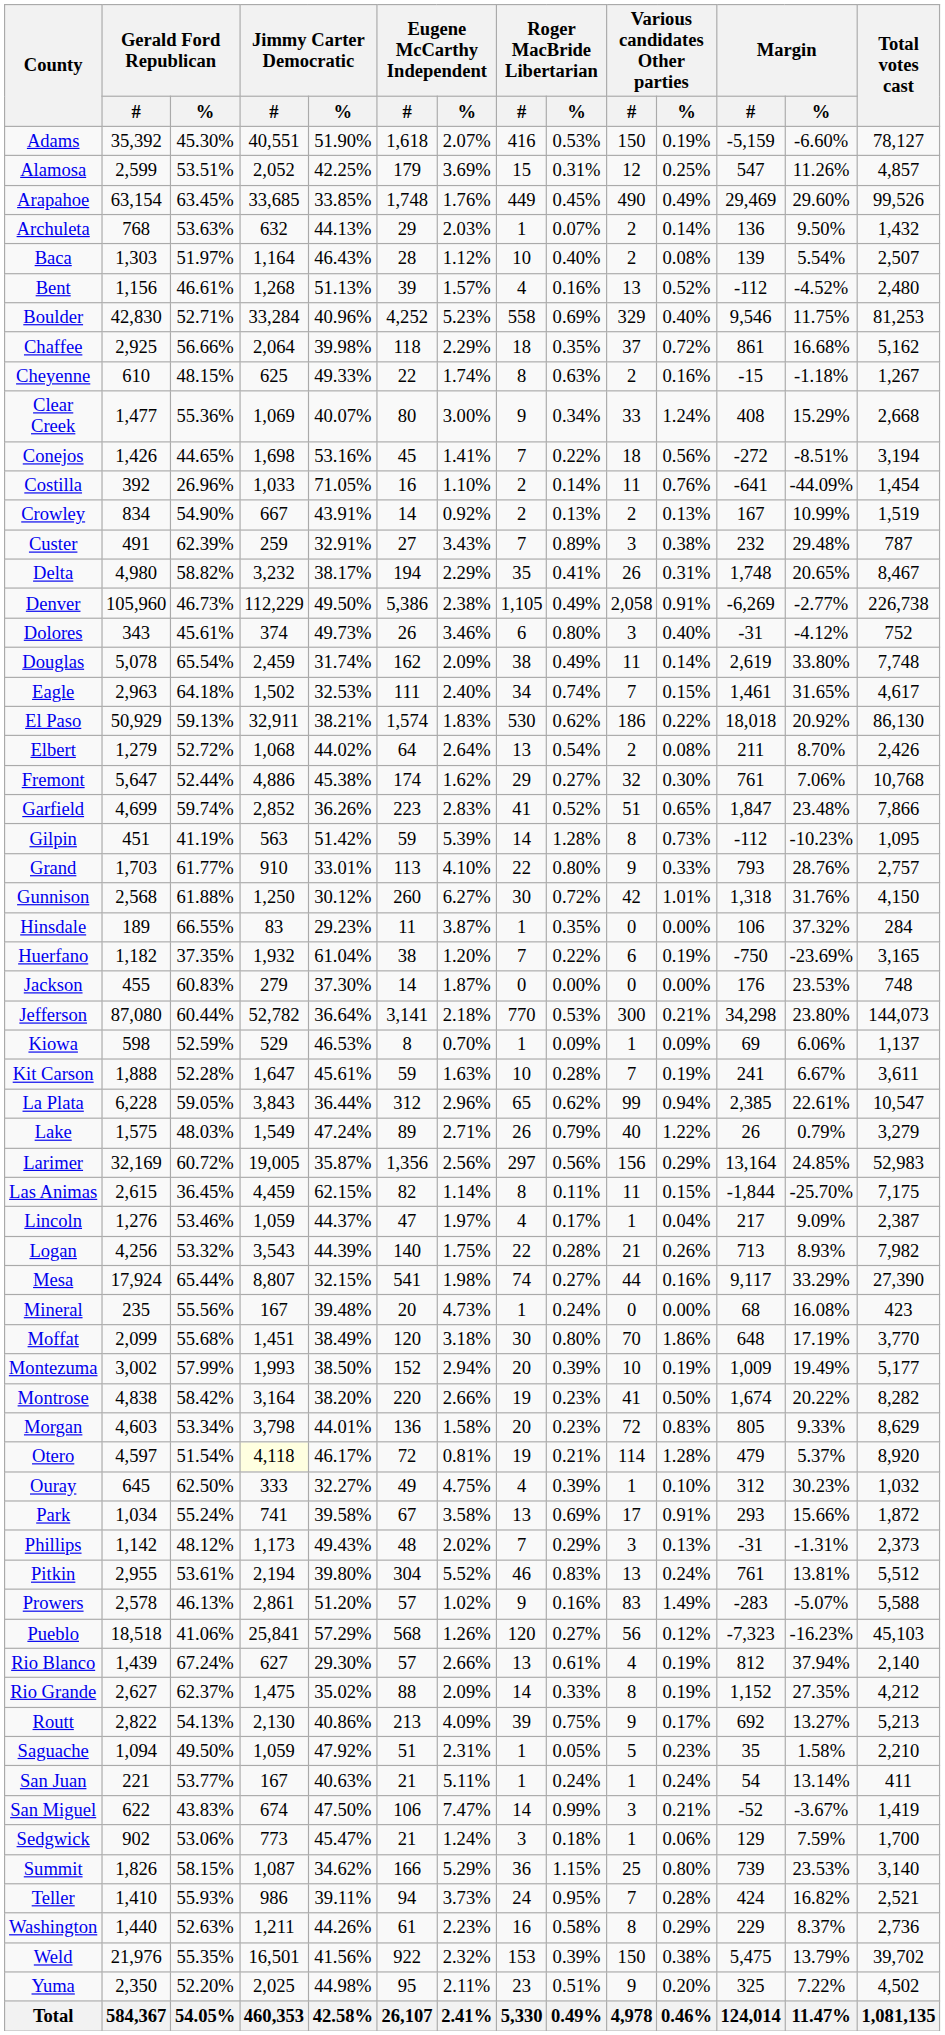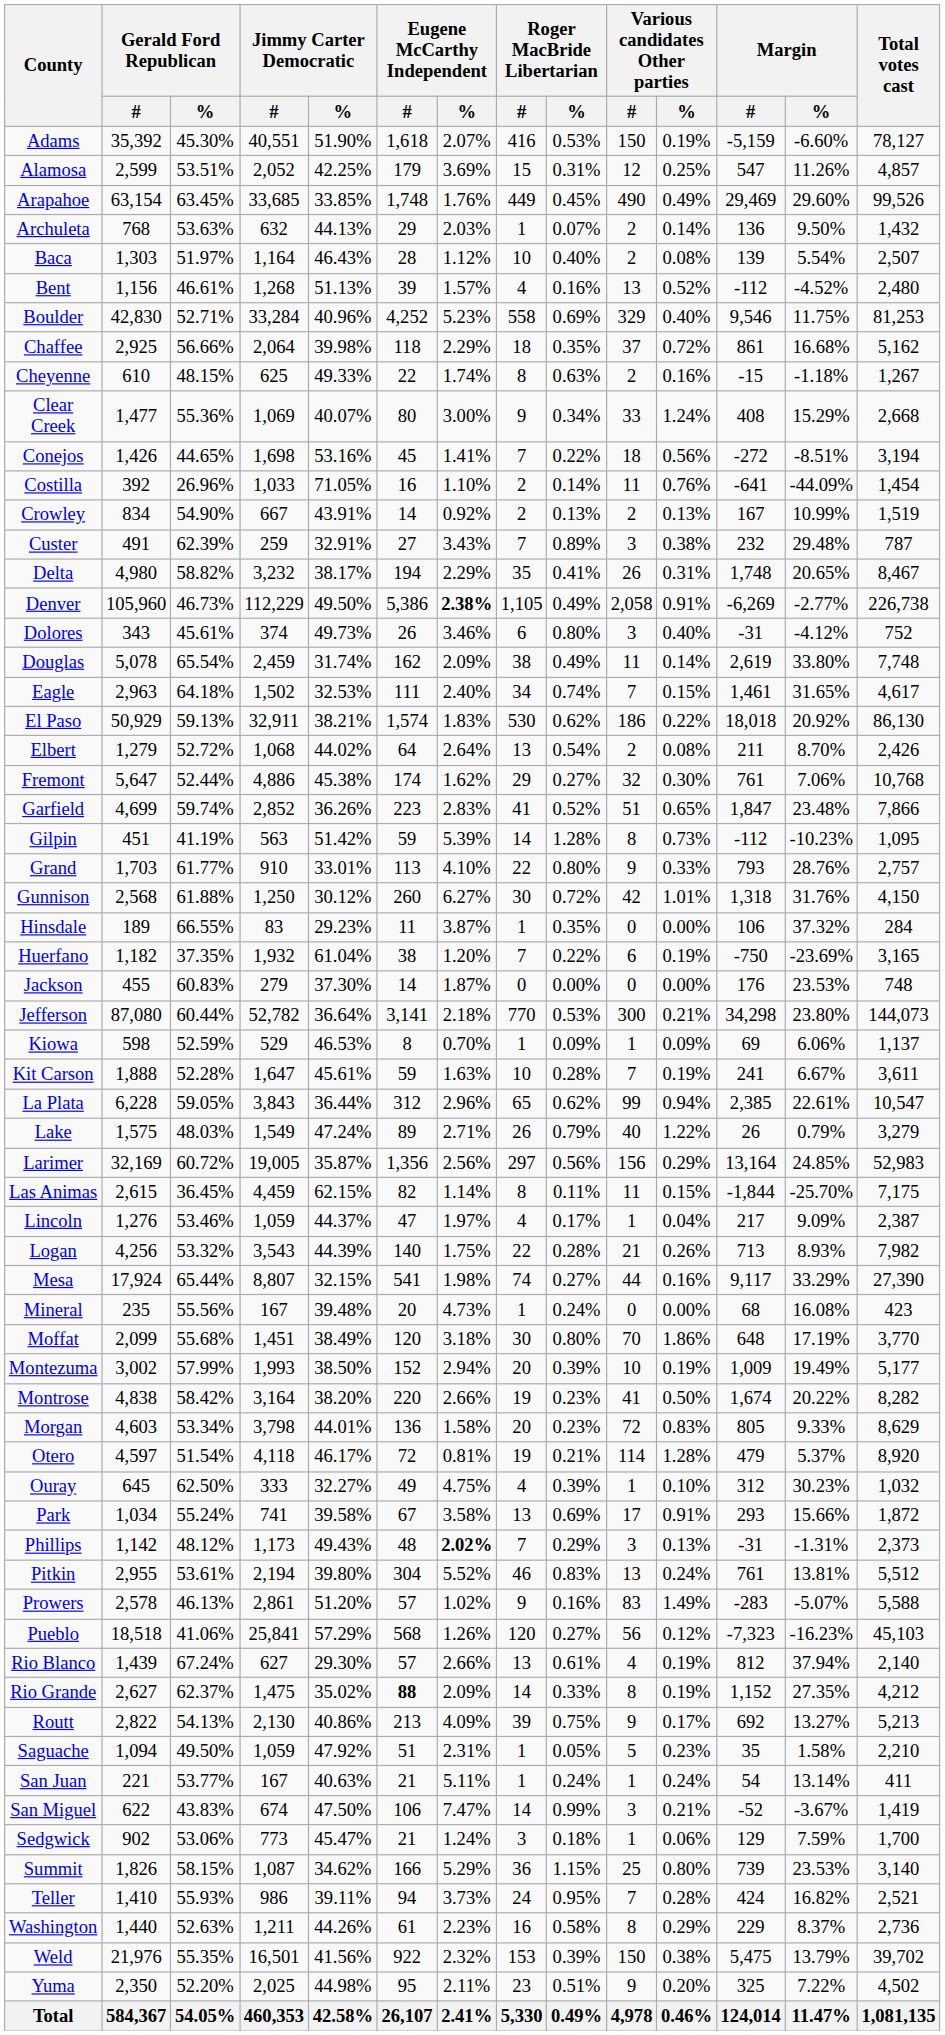(467, 603) normal -> (467, 603) bold
(274, 1456) lightyellow background -> (274, 1456) no background
(467, 1545) normal -> (467, 1545) bold
(407, 1692) normal -> (407, 1692) bold
